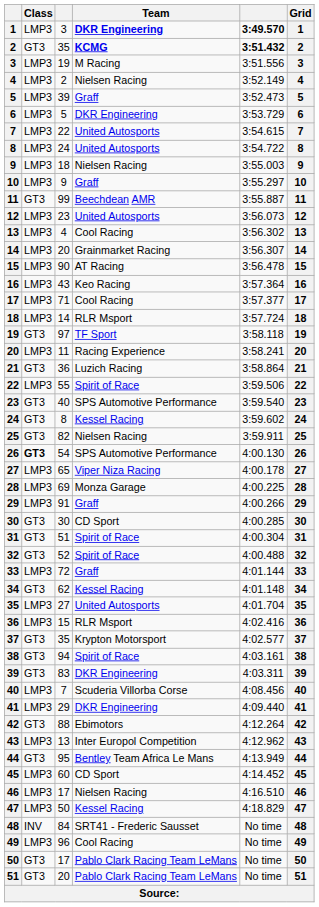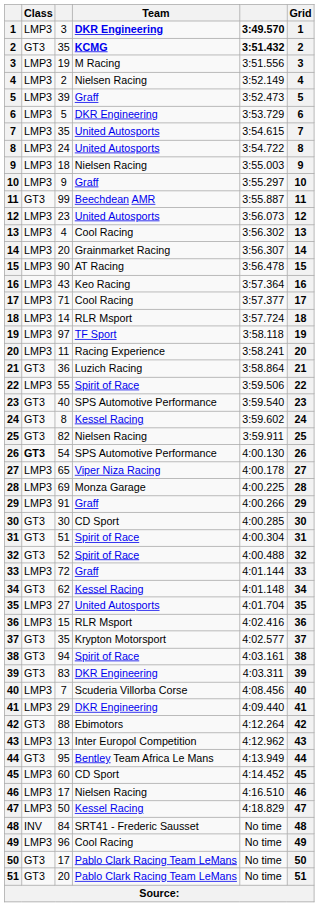(64, 131) 22 -> (64, 131) 35
(34, 334) GT3 -> (38, 334) LMP3
